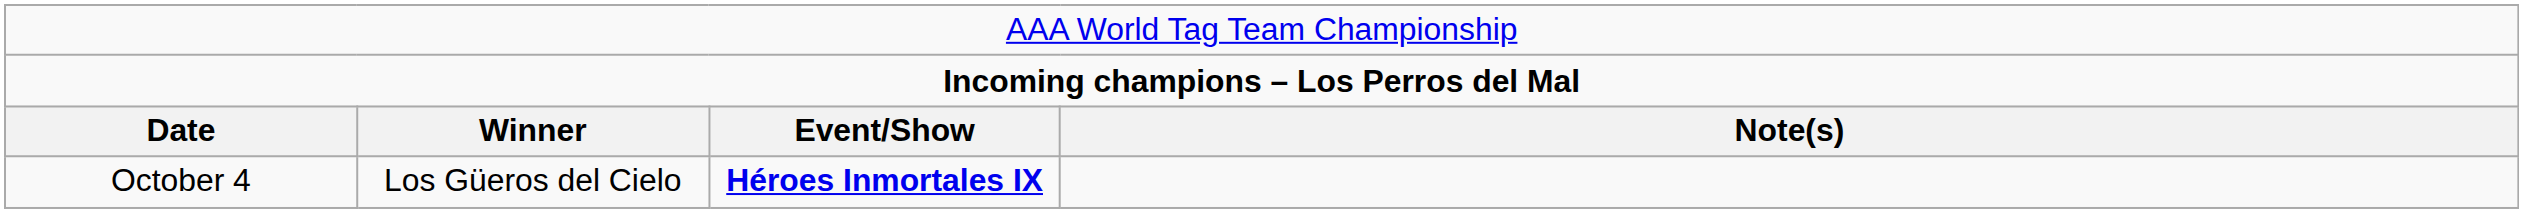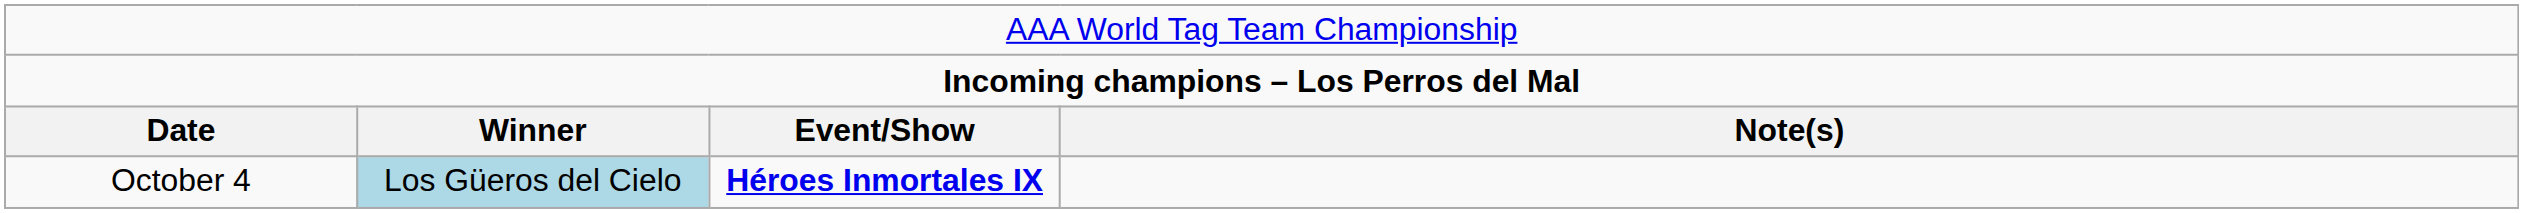(533, 181) no background -> (533, 181) lightblue background
